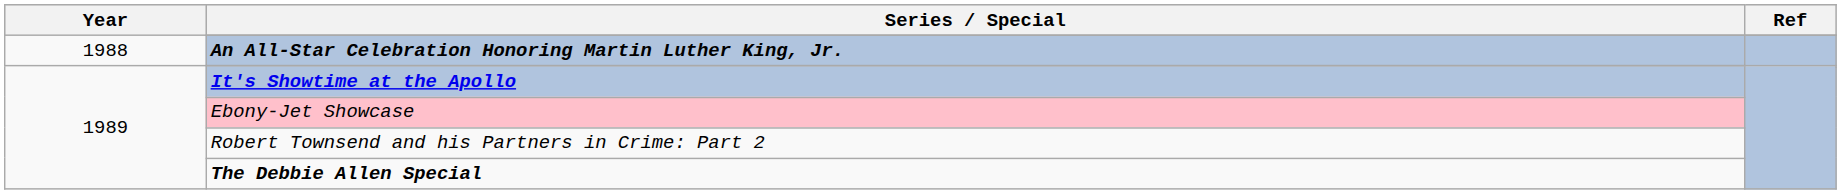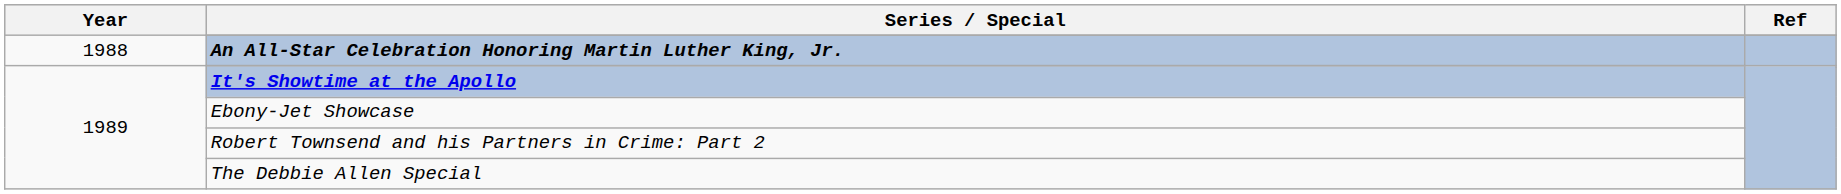(312, 112) pink background -> (312, 112) no background
(346, 174) bold -> (346, 174) normal
